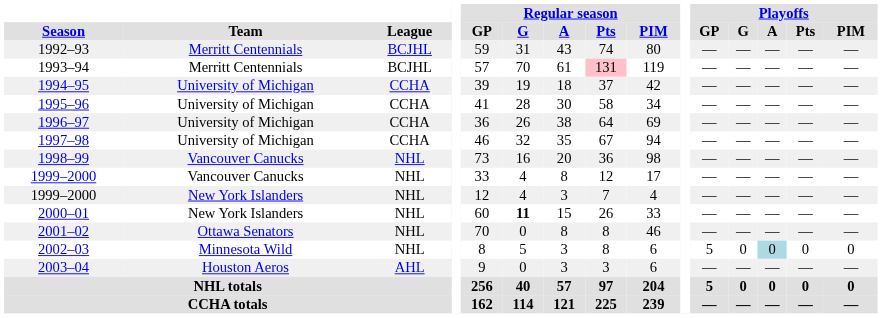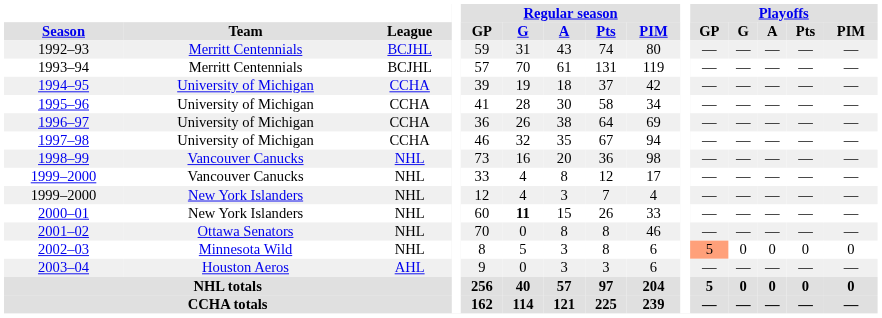(606, 67) pink background -> (606, 67) no background
(709, 249) no background -> (709, 249) lightsalmon background
(772, 249) lightblue background -> (772, 249) no background
